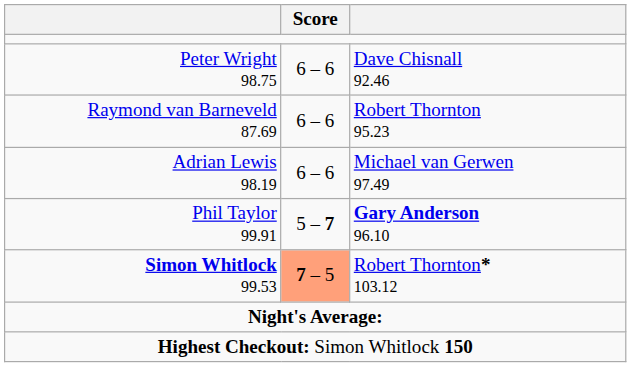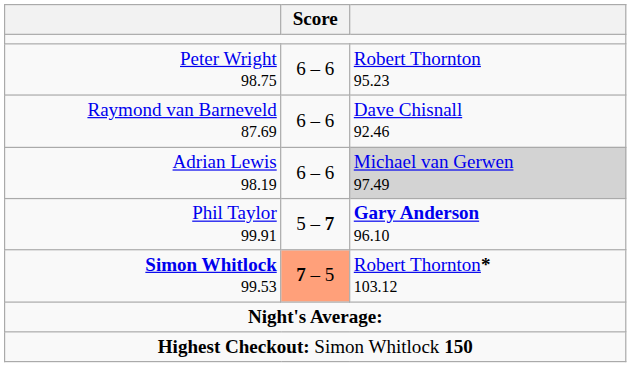(408, 69) Dave Chisnall 92.46 -> (417, 69) Robert Thornton 95.23
(417, 120) Robert Thornton 95.23 -> (408, 120) Dave Chisnall 92.46
(434, 172) no background -> (434, 172) lightgrey background
